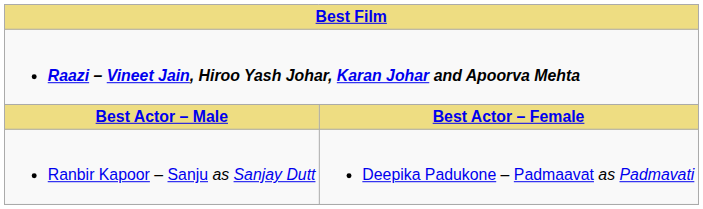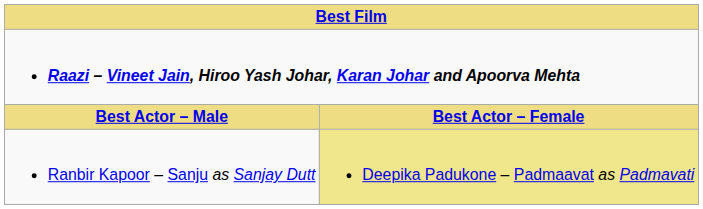(509, 176) no background -> (509, 176) khaki background
